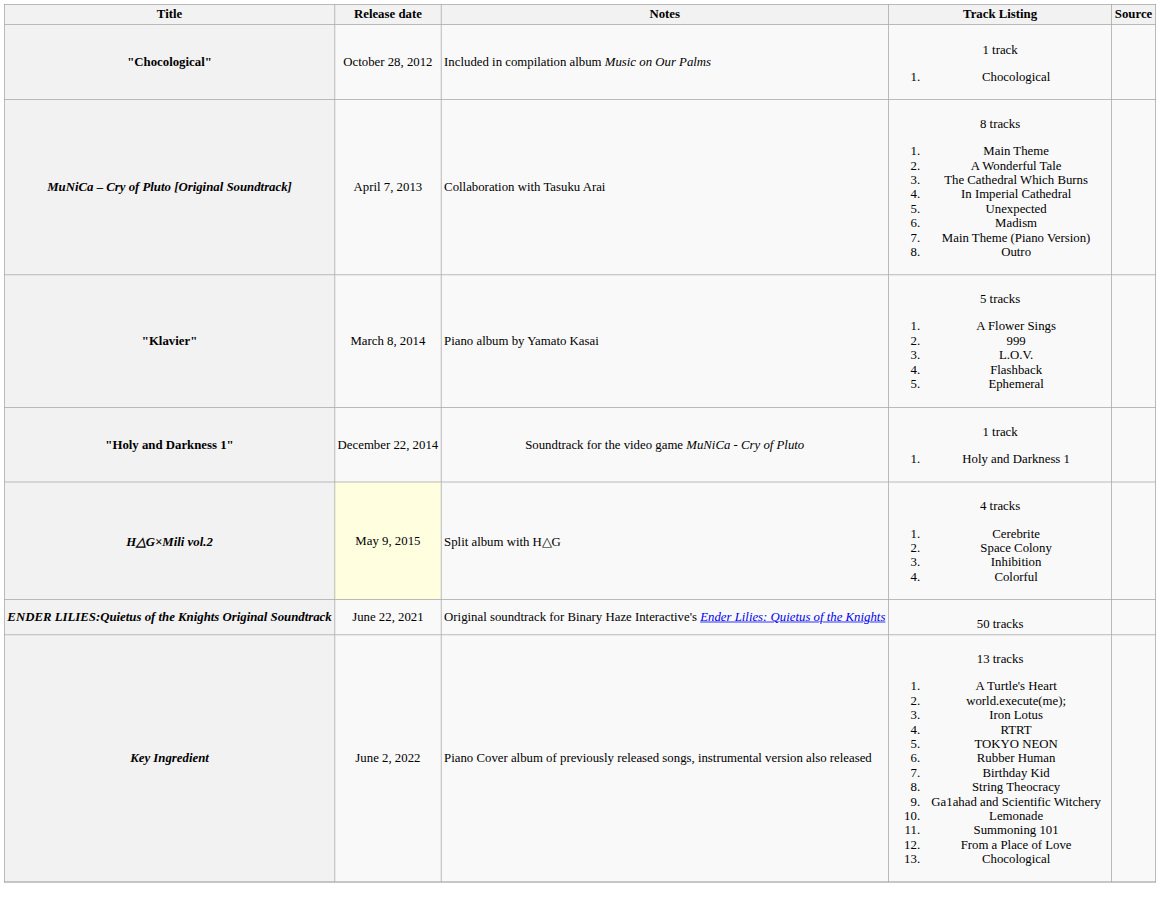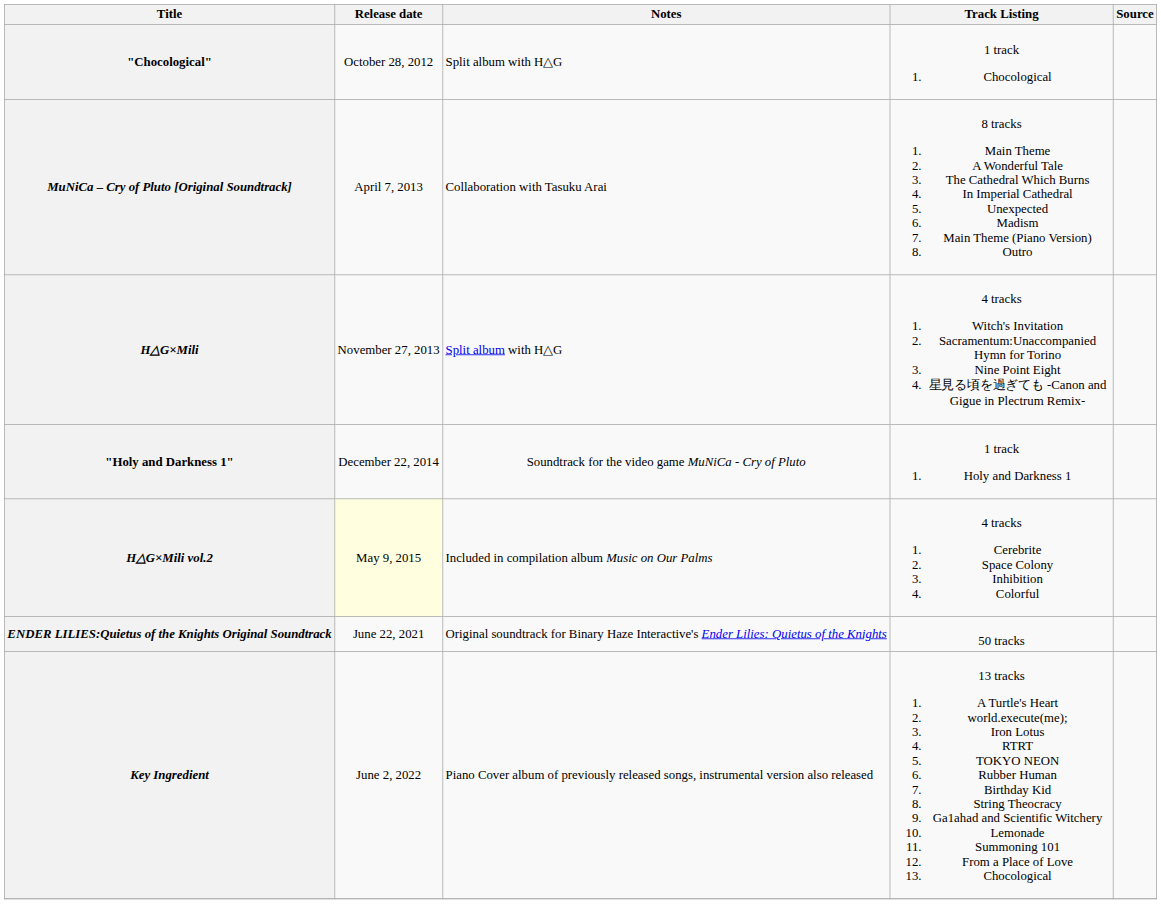(578, 62) Included in compilation album Music on Our Palms -> (504, 62) Split album with H△G
+ row: (170, 349)
- row: (170, 341)
(502, 541) Split album with H△G -> (579, 557) Included in compilation album Music on Our Palms
